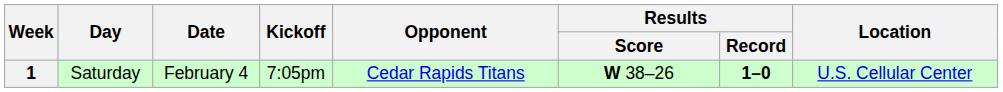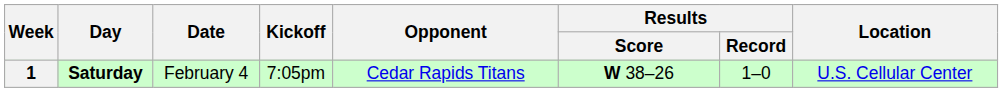(105, 73) normal -> (105, 73) bold
(756, 73) bold -> (756, 73) normal
